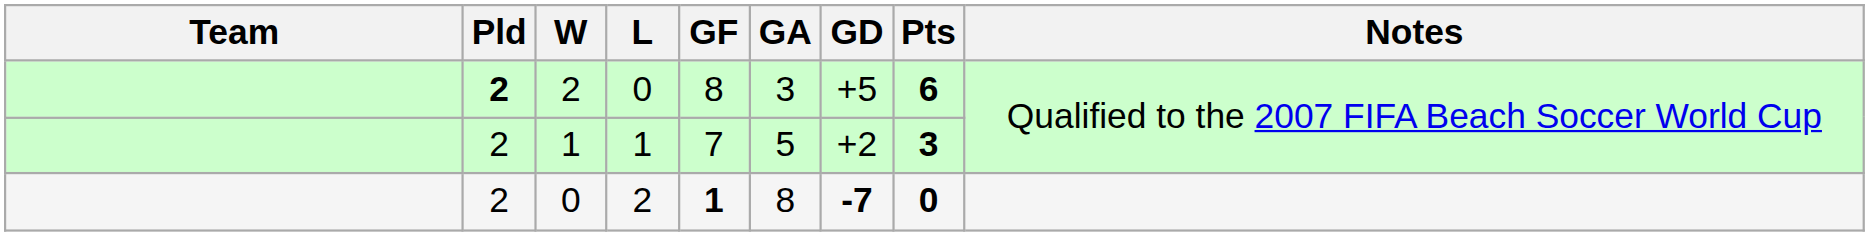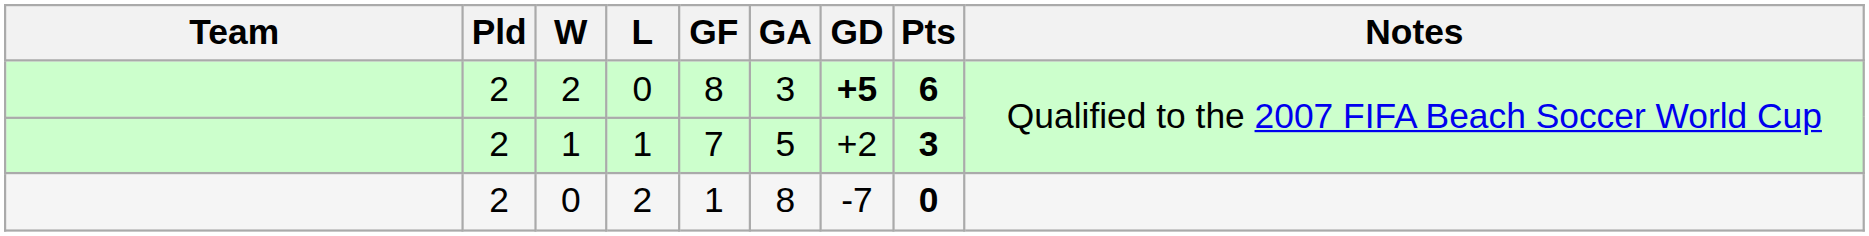(499, 88) bold -> (499, 88) normal
(857, 88) normal -> (857, 88) bold
(714, 200) bold -> (714, 200) normal
(857, 200) bold -> (857, 200) normal
